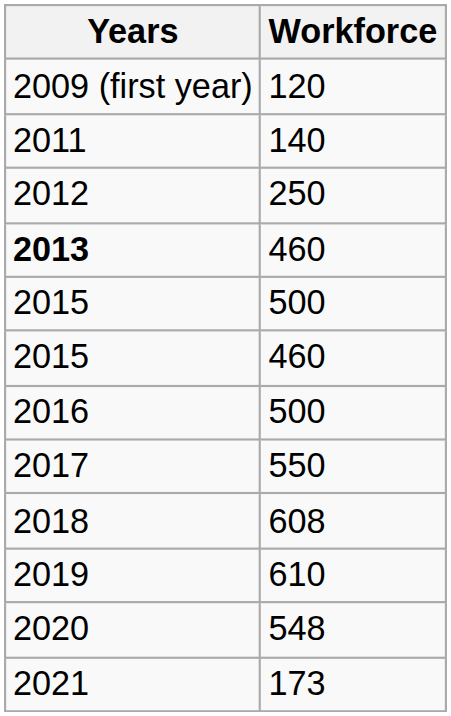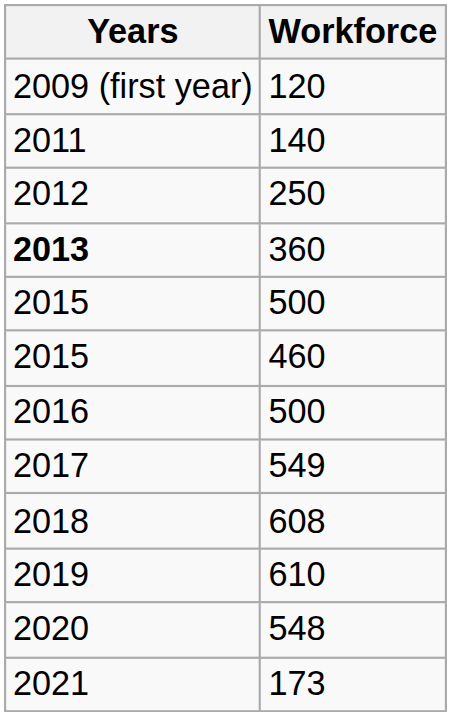(297, 248) 460 -> (297, 248) 360
(297, 466) 550 -> (297, 466) 549
